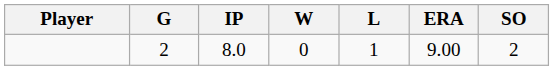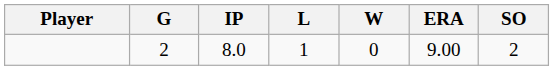columns swapped: (304, 19) <-> (374, 19)
